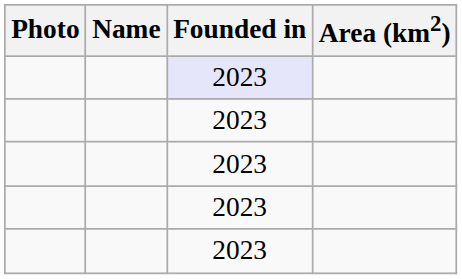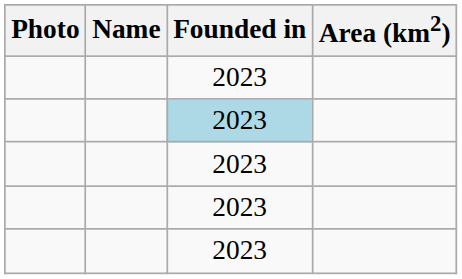(240, 76) lavender background -> (240, 76) no background
(240, 120) no background -> (240, 120) lightblue background
